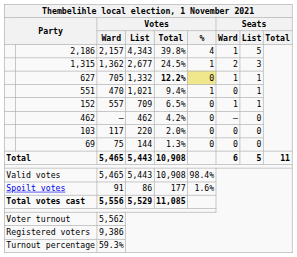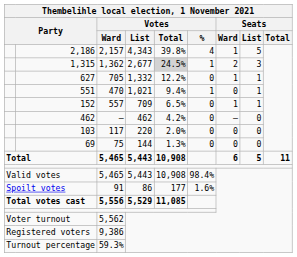(173, 64) no background -> (173, 64) lightgrey background
(173, 78) bold -> (173, 78) normal
(212, 78) khaki background -> (212, 78) no background
